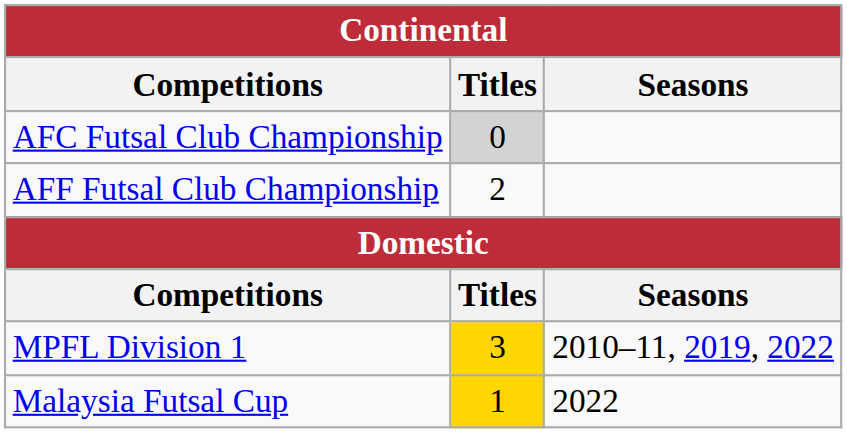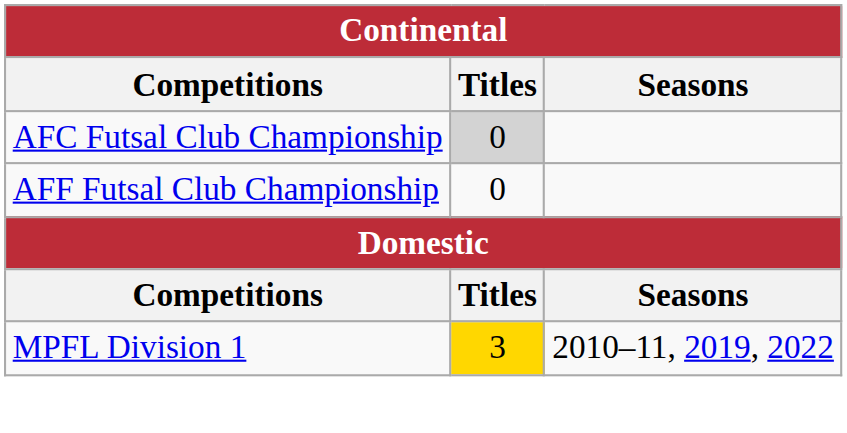(497, 189) 2 -> (497, 189) 0
- row: (150, 400)
